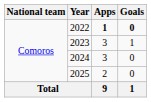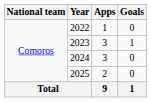(105, 27) bold -> (105, 27) normal
(132, 27) bold -> (132, 27) normal
